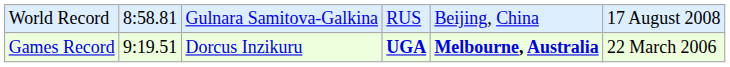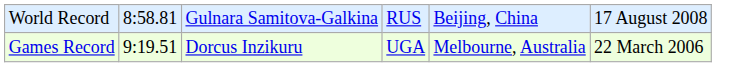(406, 47) bold -> (406, 47) normal
(517, 47) bold -> (510, 47) normal
